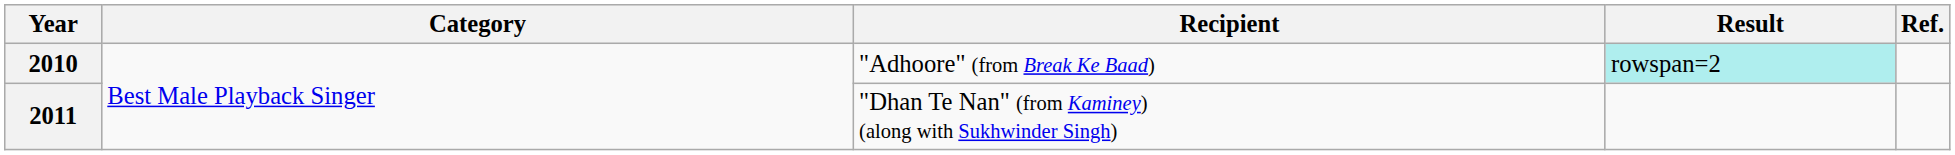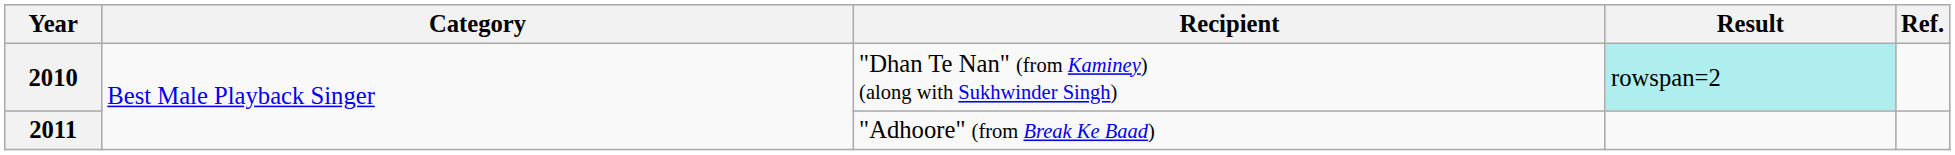(1007, 63) "Adhoore" (from Break Ke Baad) -> (1003, 76) "Dhan Te Nan" (from Kaminey) (along with Sukhwinder Singh)
(1003, 116) "Dhan Te Nan" (from Kaminey) (along with Sukhwinder Singh) -> (1007, 129) "Adhoore" (from Break Ke Baad)
